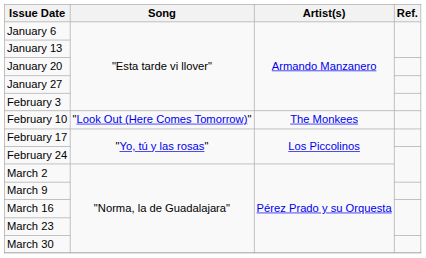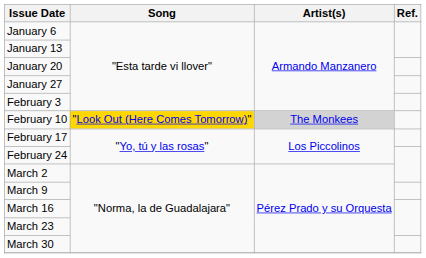(162, 119) no background -> (162, 119) gold background
(324, 119) no background -> (324, 119) lightgrey background
